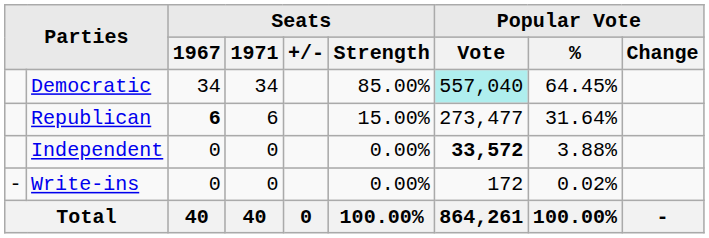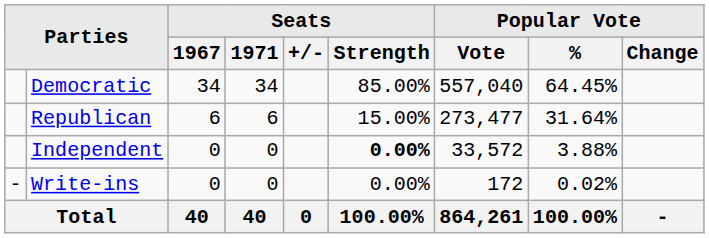(481, 86) paleturquoise background -> (481, 86) no background
(215, 119) bold -> (215, 119) normal
(400, 152) normal -> (400, 152) bold
(487, 152) bold -> (487, 152) normal
